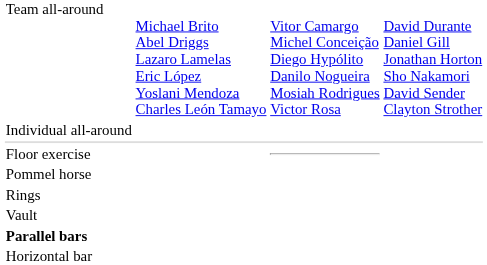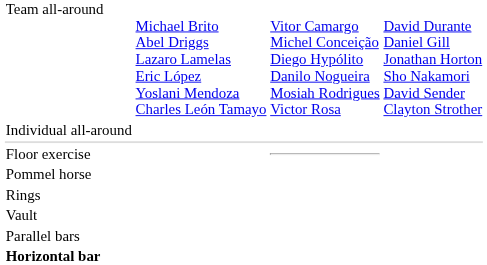(46, 236) bold -> (43, 236) normal
(49, 256) normal -> (53, 256) bold
